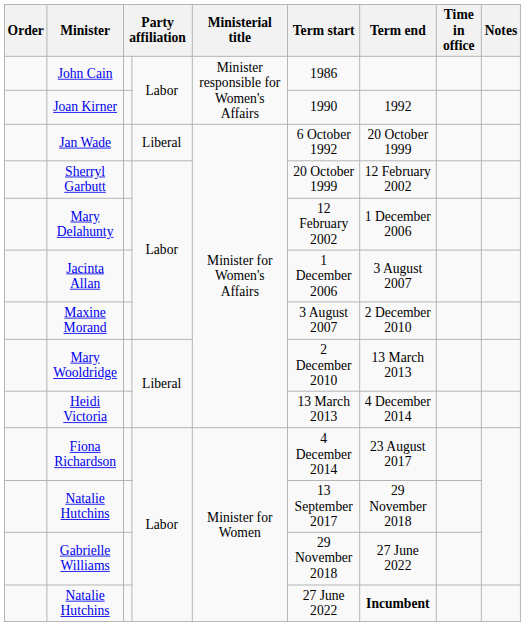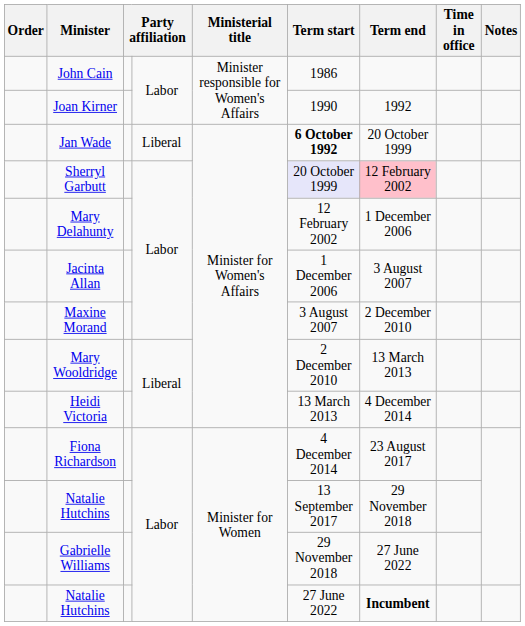(324, 142) normal -> (324, 142) bold
(324, 179) no background -> (324, 179) lavender background
(398, 179) no background -> (398, 179) pink background
